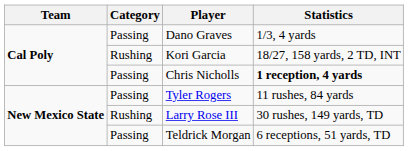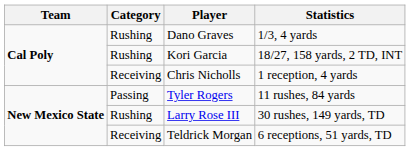(129, 35) Passing -> (131, 35) Rushing
(129, 75) Passing -> (136, 75) Receiving
(309, 75) bold -> (308, 75) normal
(129, 135) Passing -> (136, 135) Receiving
